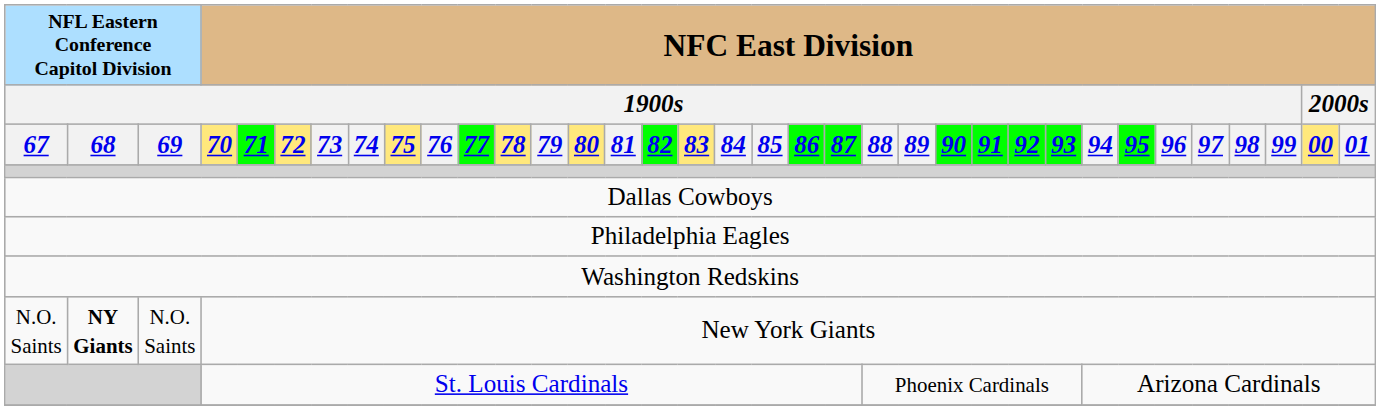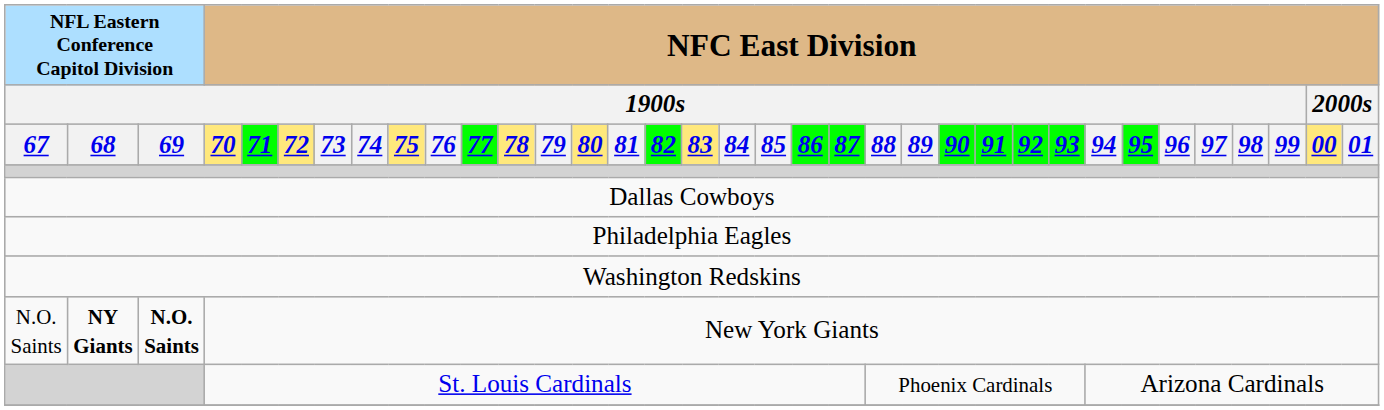(170, 331) normal -> (172, 330) bold
